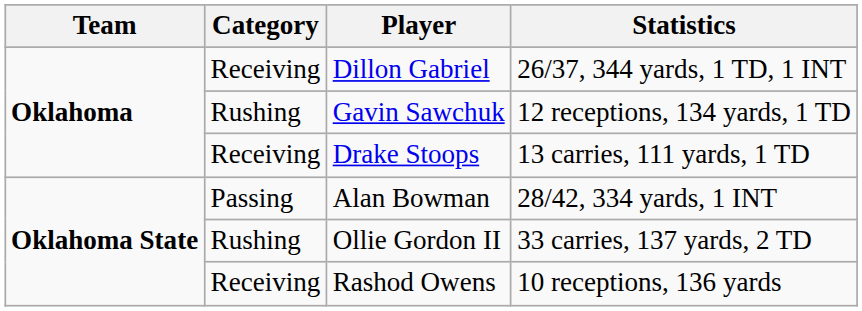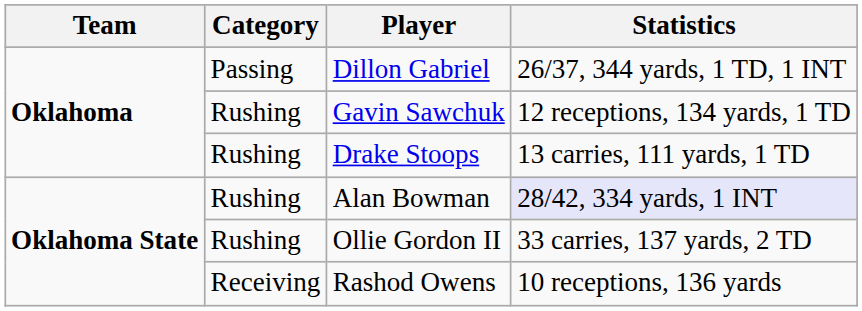(265, 68) Receiving -> (252, 68) Passing
(265, 154) Receiving -> (256, 154) Rushing
(252, 197) Passing -> (256, 197) Rushing
(647, 197) no background -> (647, 197) lavender background
